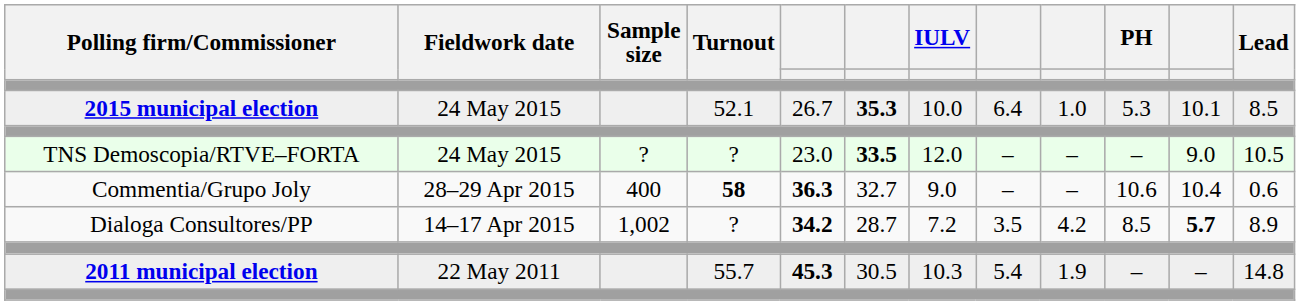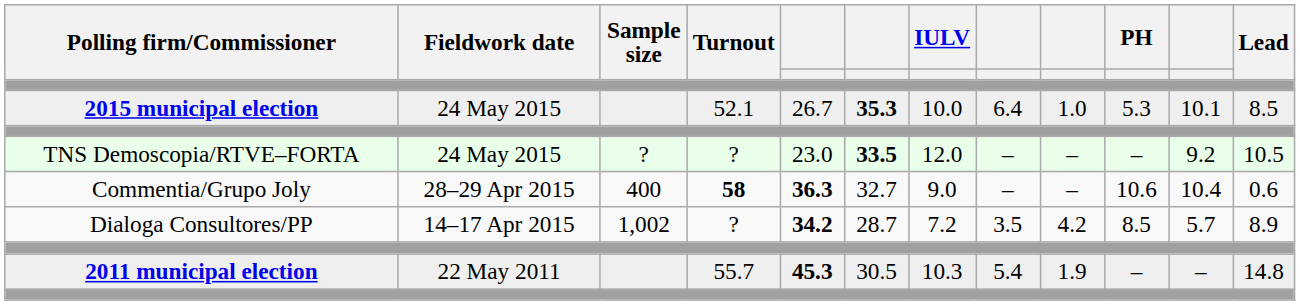(1201, 154) 9.0 -> (1201, 154) 9.2
(1201, 224) bold -> (1201, 224) normal
